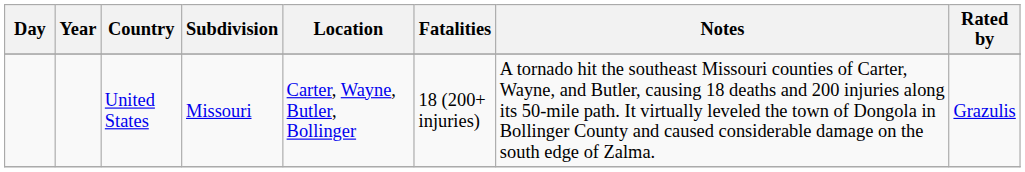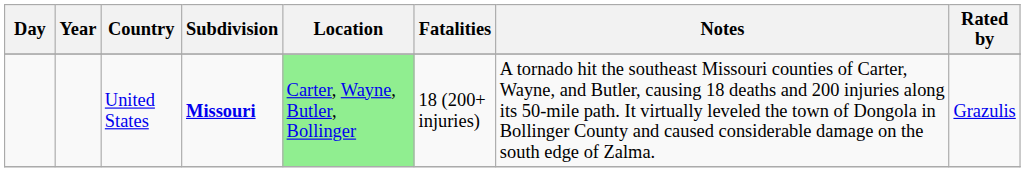(219, 110) normal -> (221, 110) bold
(341, 110) no background -> (341, 110) lightgreen background
